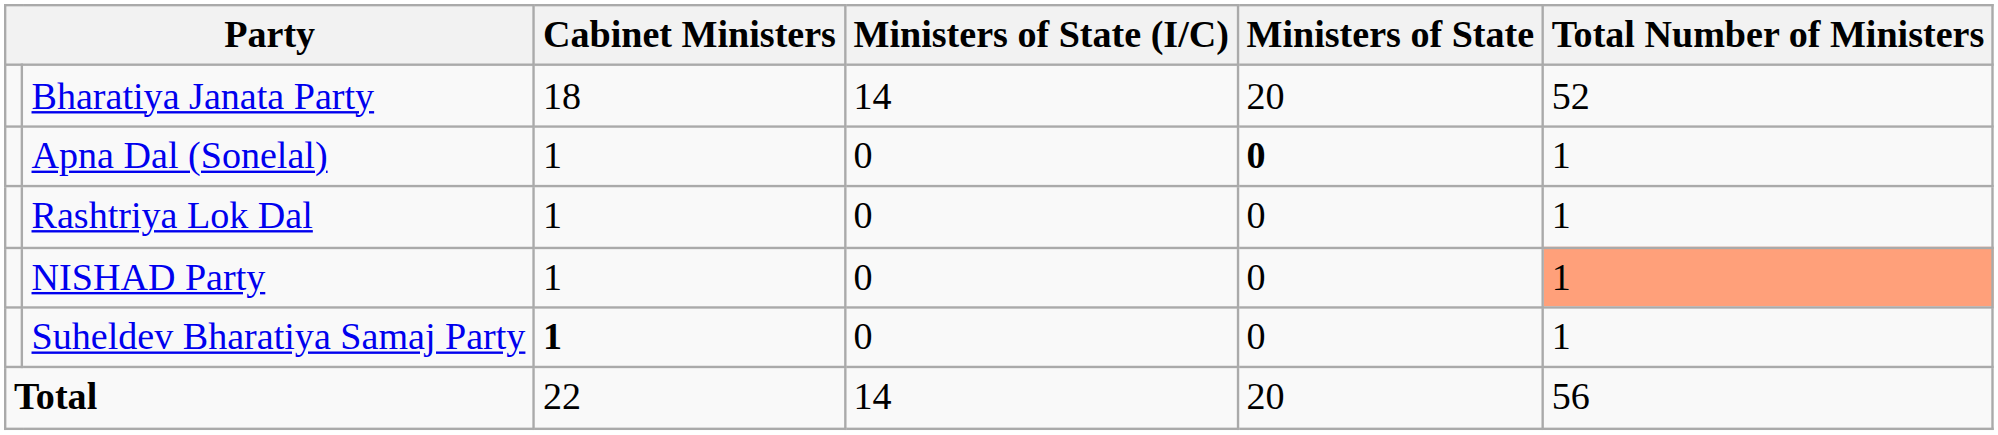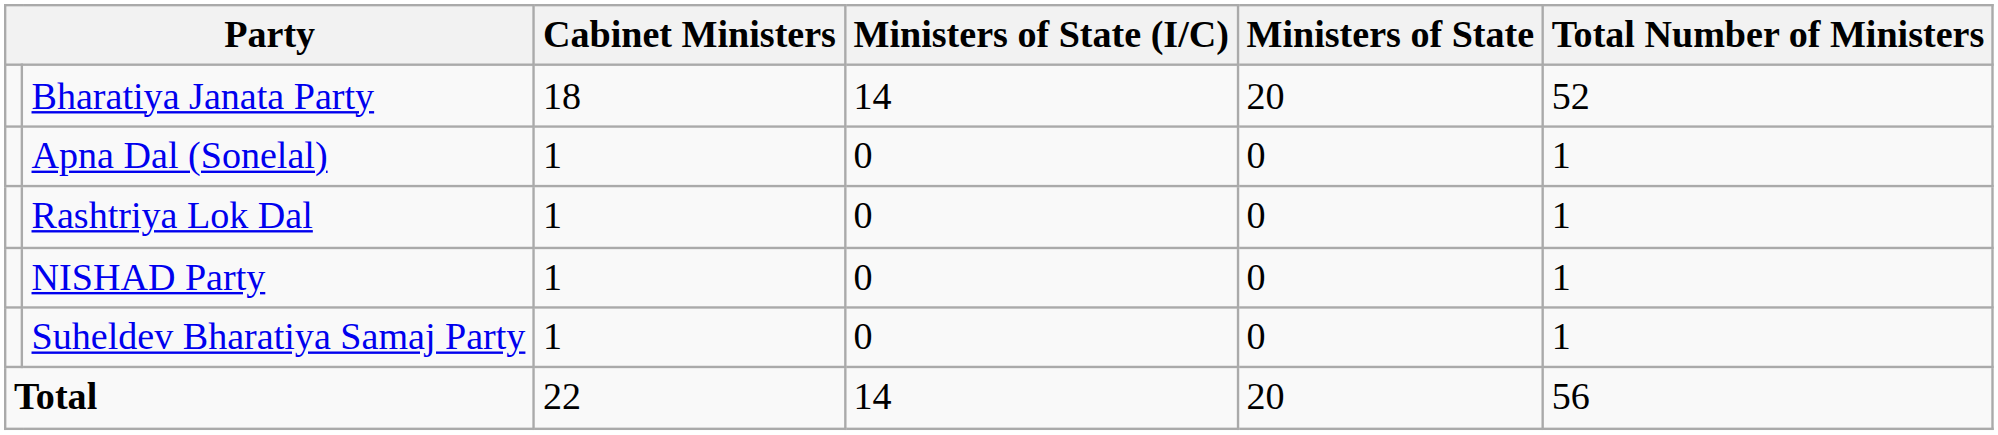(1256, 155) bold -> (1256, 155) normal
(1561, 276) lightsalmon background -> (1561, 276) no background
(552, 336) bold -> (552, 336) normal
